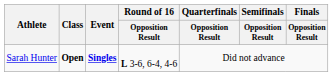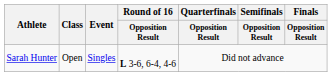(72, 58) bold -> (72, 58) normal
(102, 58) bold -> (101, 58) normal
